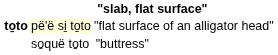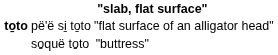(61, 26) lightyellow background -> (61, 26) no background
